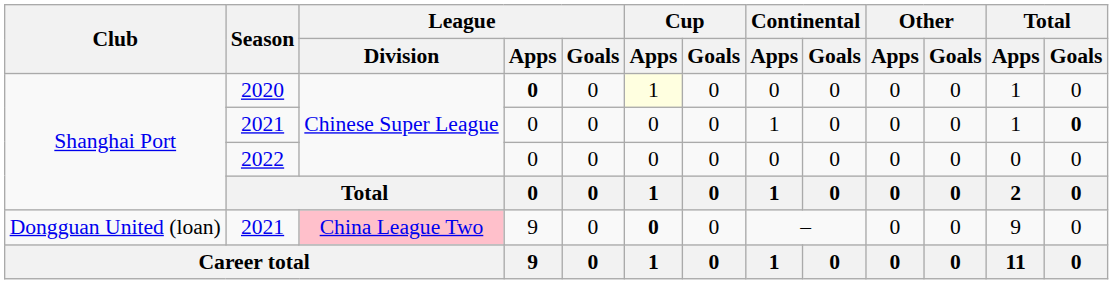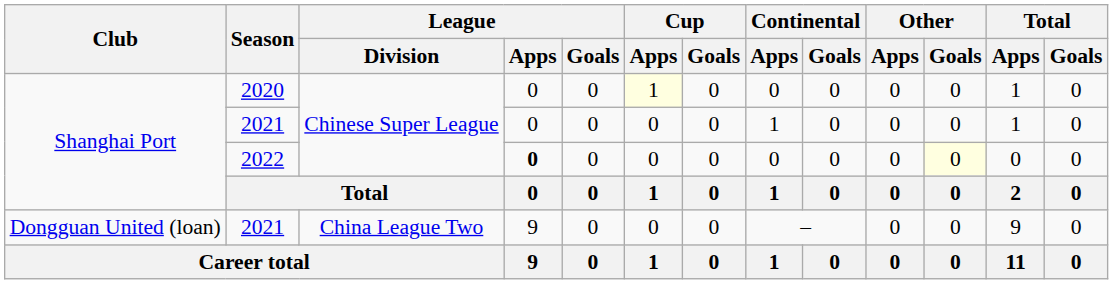(533, 90) bold -> (533, 90) normal
(1076, 124) bold -> (1076, 124) normal
(533, 158) normal -> (533, 158) bold
(955, 158) no background -> (955, 158) lightyellow background
(401, 227) pink background -> (401, 227) no background
(653, 227) bold -> (653, 227) normal
